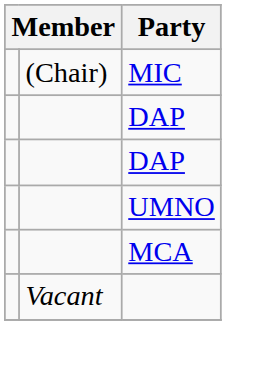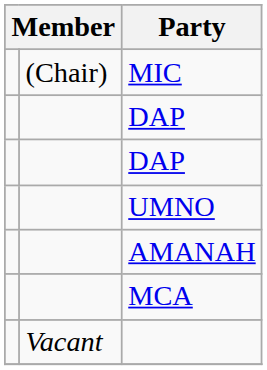+ row: (70, 252)
